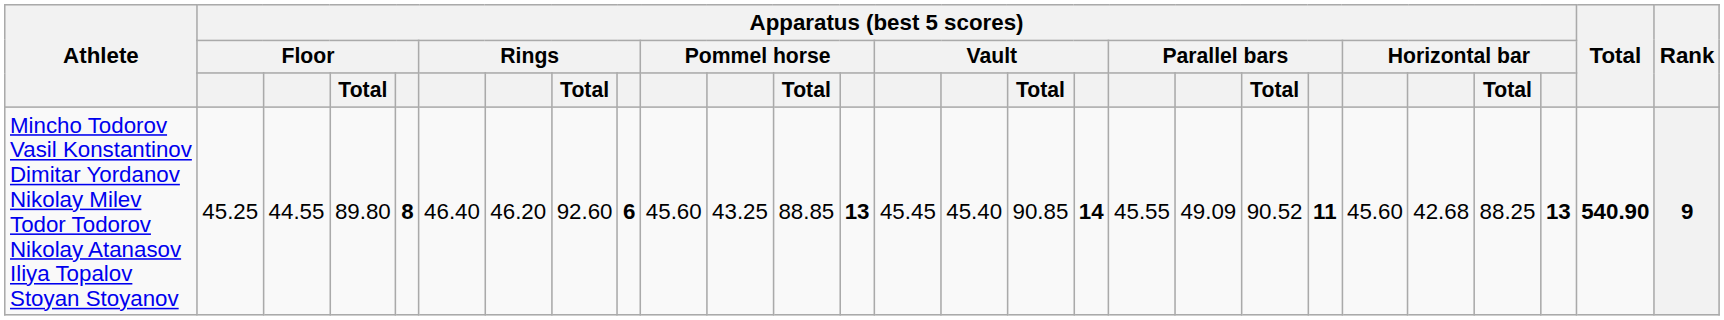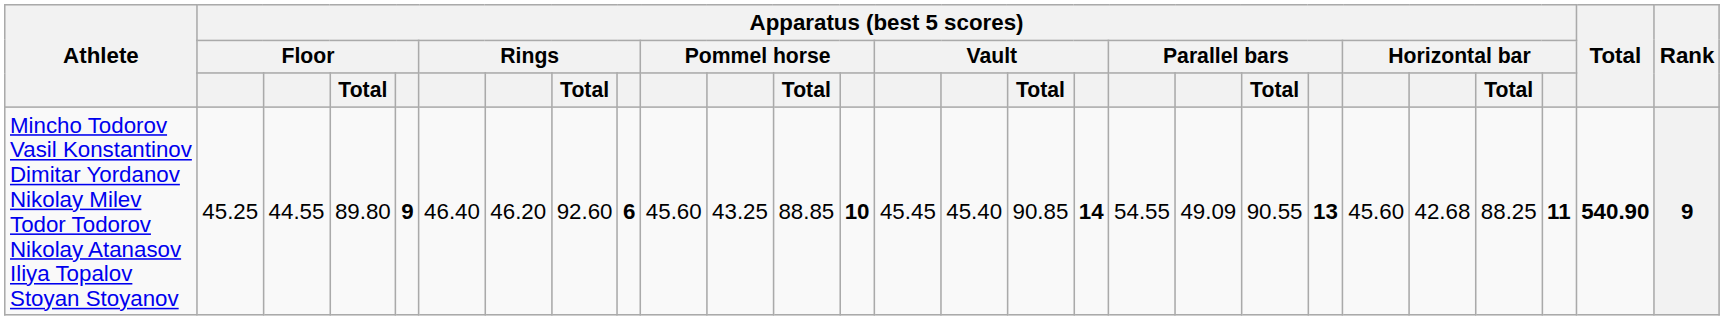(407, 211) 8 -> (407, 211) 9
(857, 211) 13 -> (857, 211) 10
(1142, 211) 45.55 -> (1142, 211) 54.55
(1275, 211) 90.52 -> (1275, 211) 90.55
(1325, 211) 11 -> (1325, 211) 13
(1558, 211) 13 -> (1559, 211) 11
